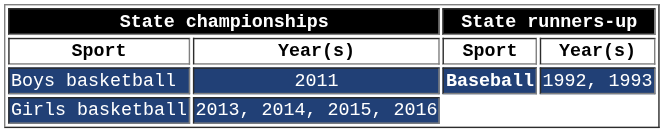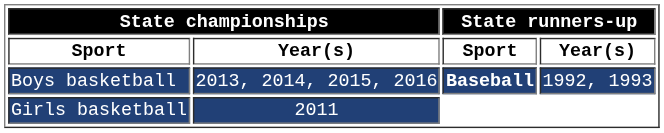(317, 81) 2011 -> (317, 81) 2013, 2014, 2015, 2016
(317, 110) 2013, 2014, 2015, 2016 -> (317, 110) 2011
